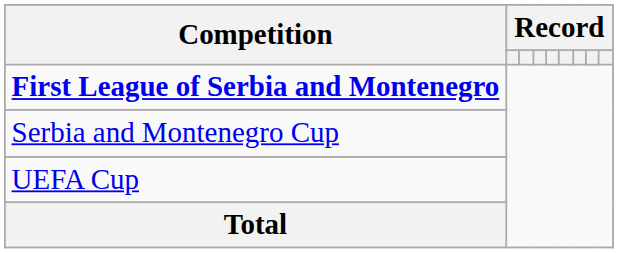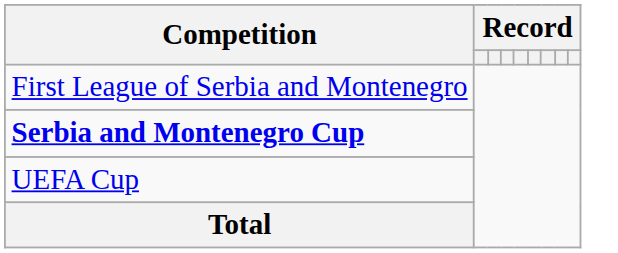(255, 86) bold -> (240, 86) normal
(175, 132) normal -> (188, 132) bold
